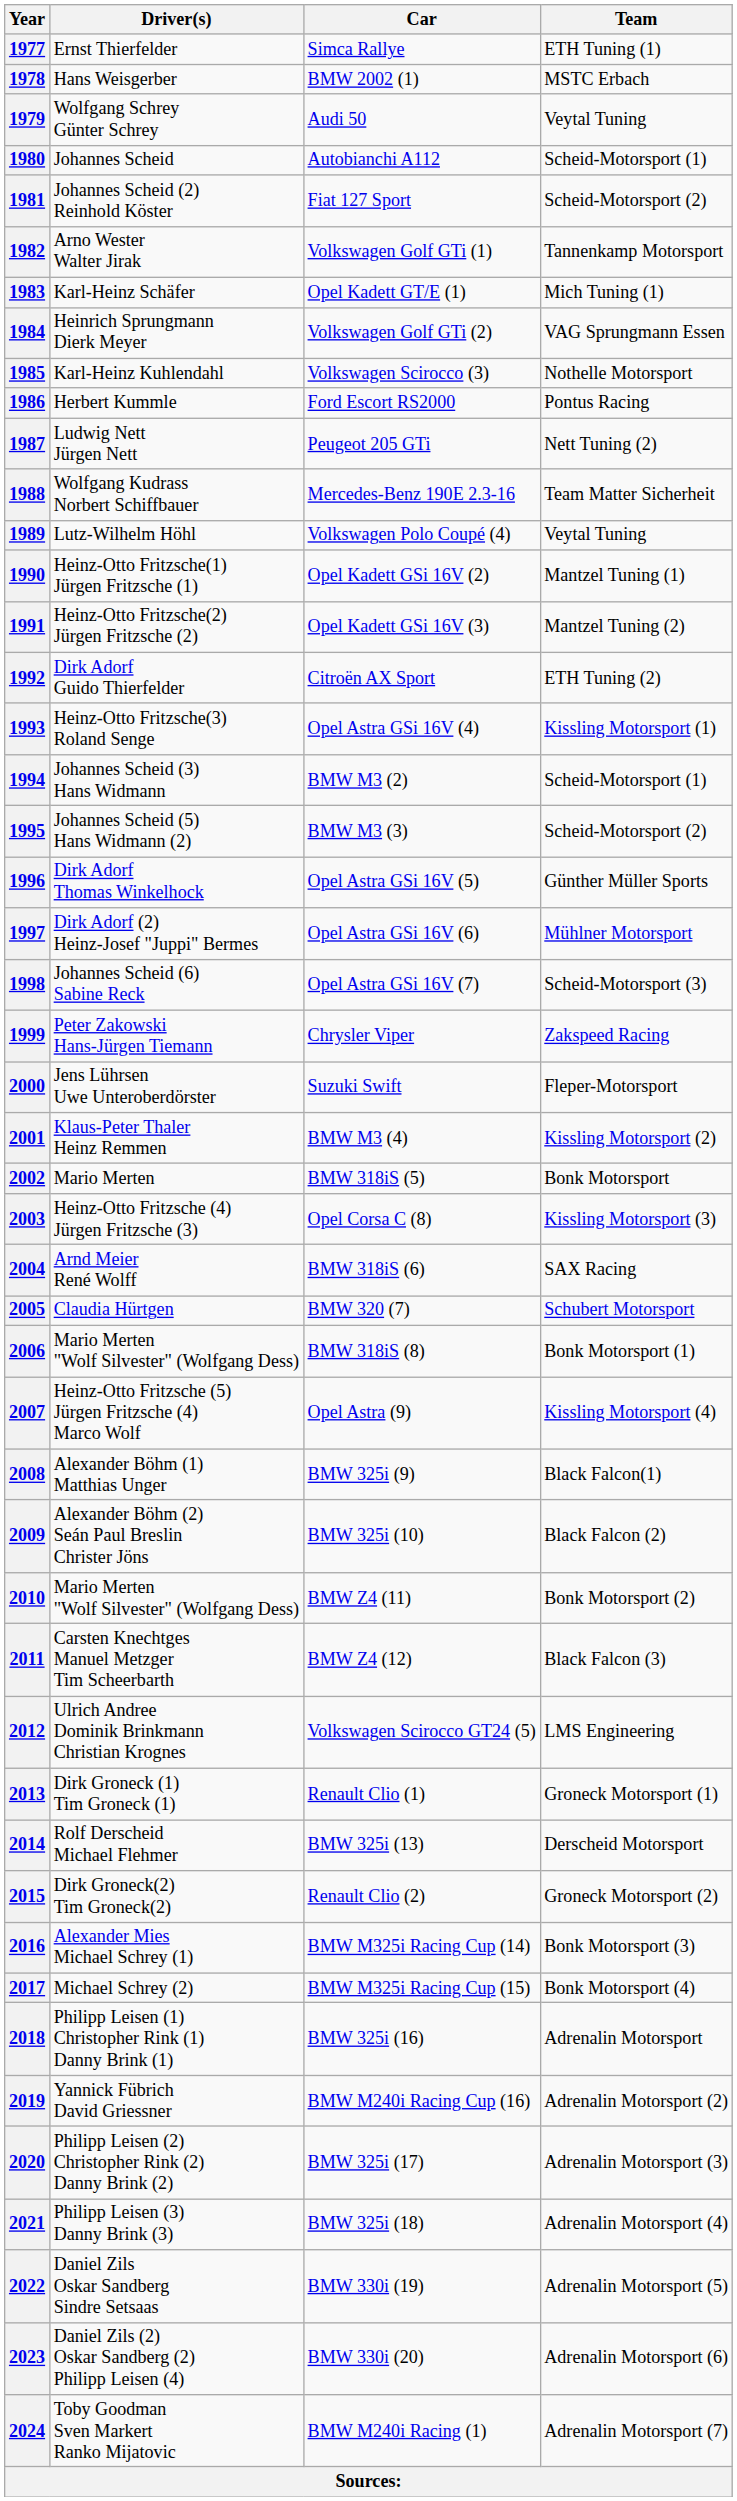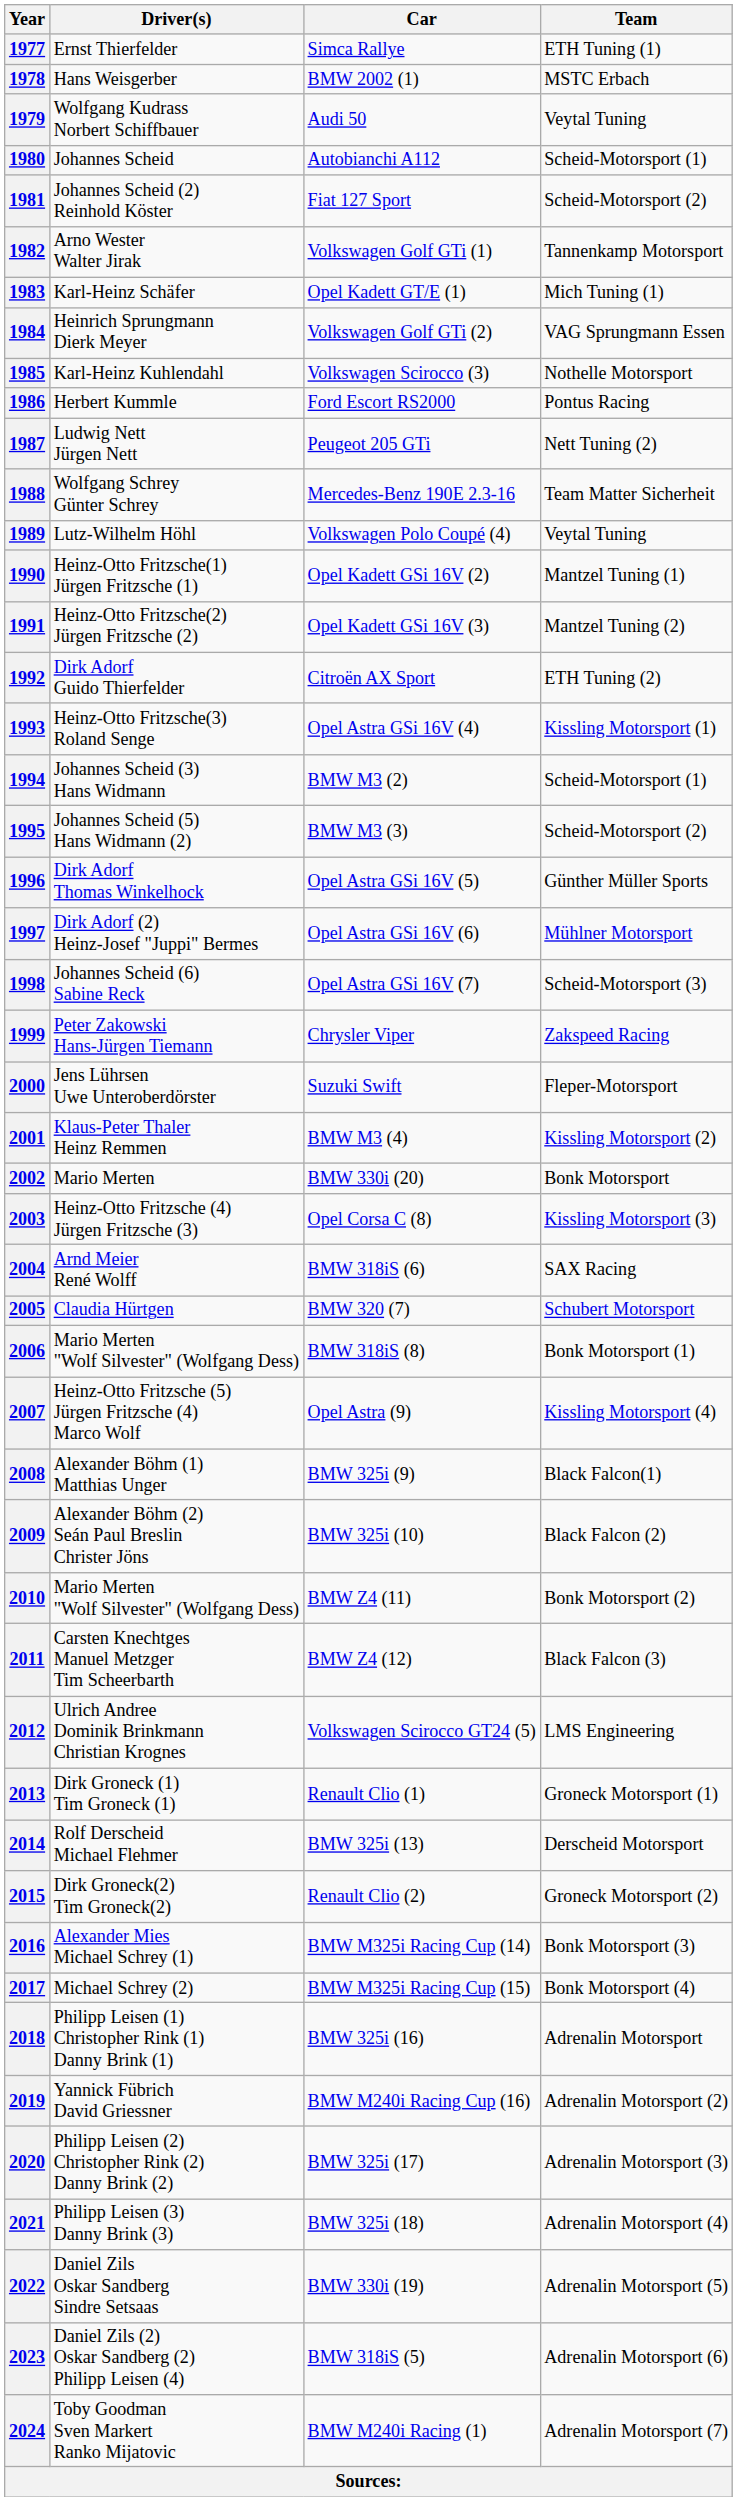(116, 119) Wolfgang Schrey Günter Schrey -> (126, 119) Wolfgang Kudrass Norbert Schiffbauer
(126, 494) Wolfgang Kudrass Norbert Schiffbauer -> (116, 494) Wolfgang Schrey Günter Schrey
(366, 1177) BMW 318iS (5) -> (366, 1177) BMW 330i (20)
(366, 2357) BMW 330i (20) -> (366, 2357) BMW 318iS (5)
